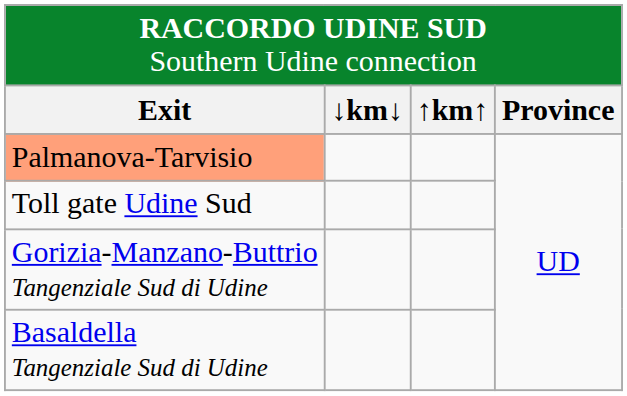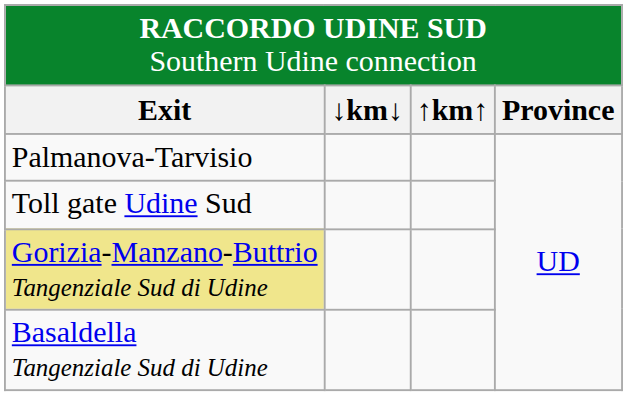(132, 156) lightsalmon background -> (132, 156) no background
(165, 268) no background -> (165, 268) khaki background
